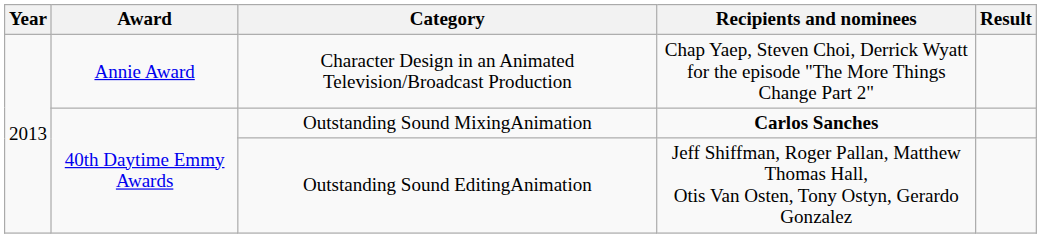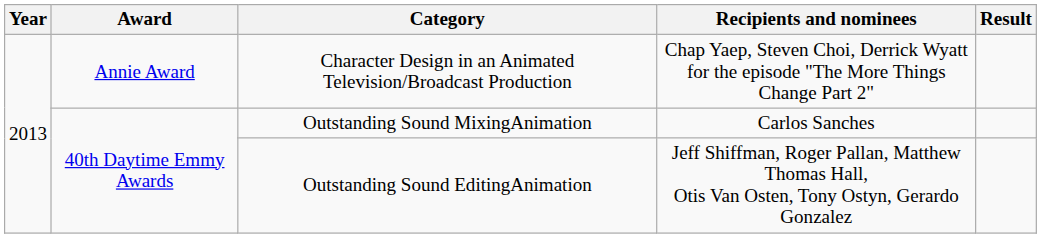(816, 122) bold -> (816, 122) normal
